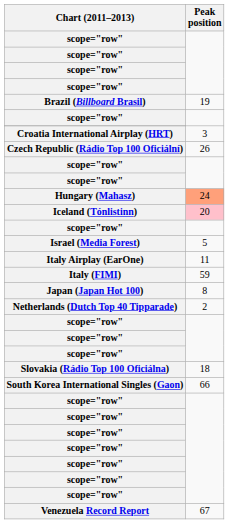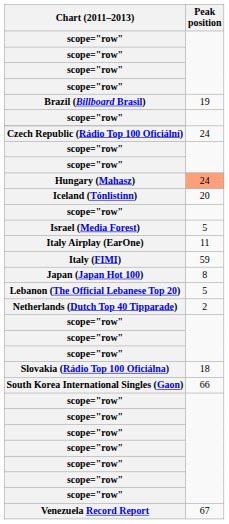- row: (95, 133)
(205, 149) 26 -> (205, 133) 24
(205, 212) pink background -> (205, 196) no background
+ row: (95, 290)
